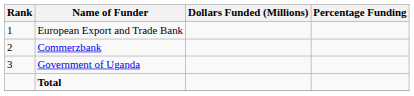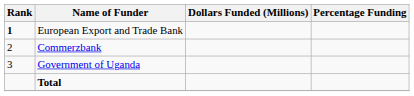(10, 30) normal -> (10, 30) bold
